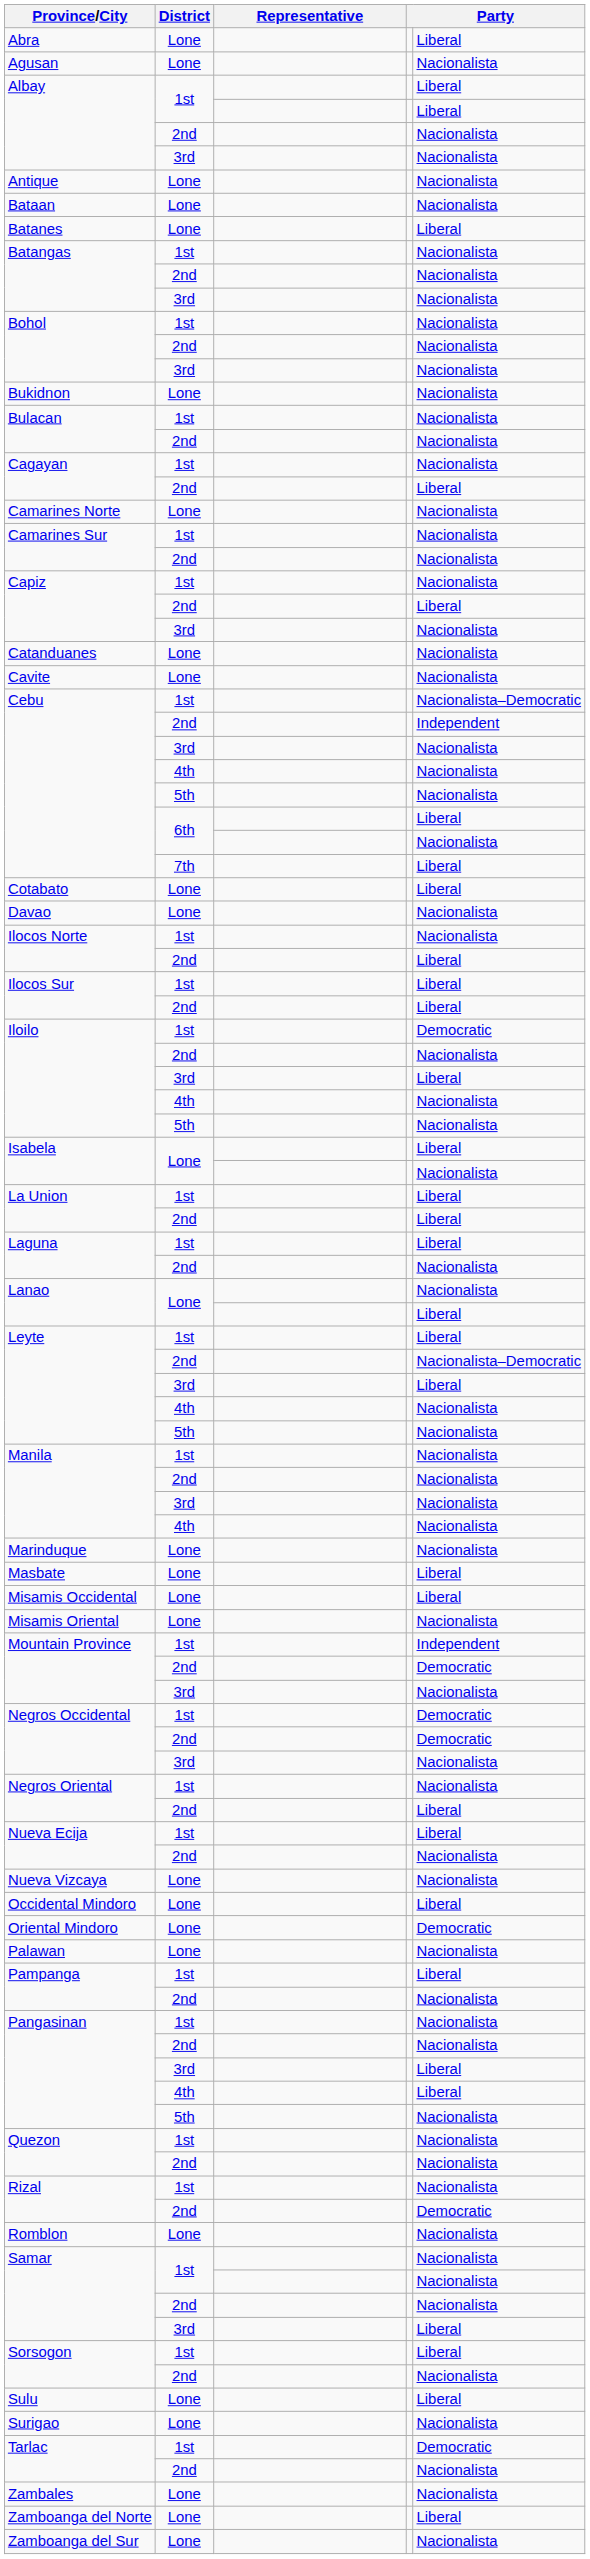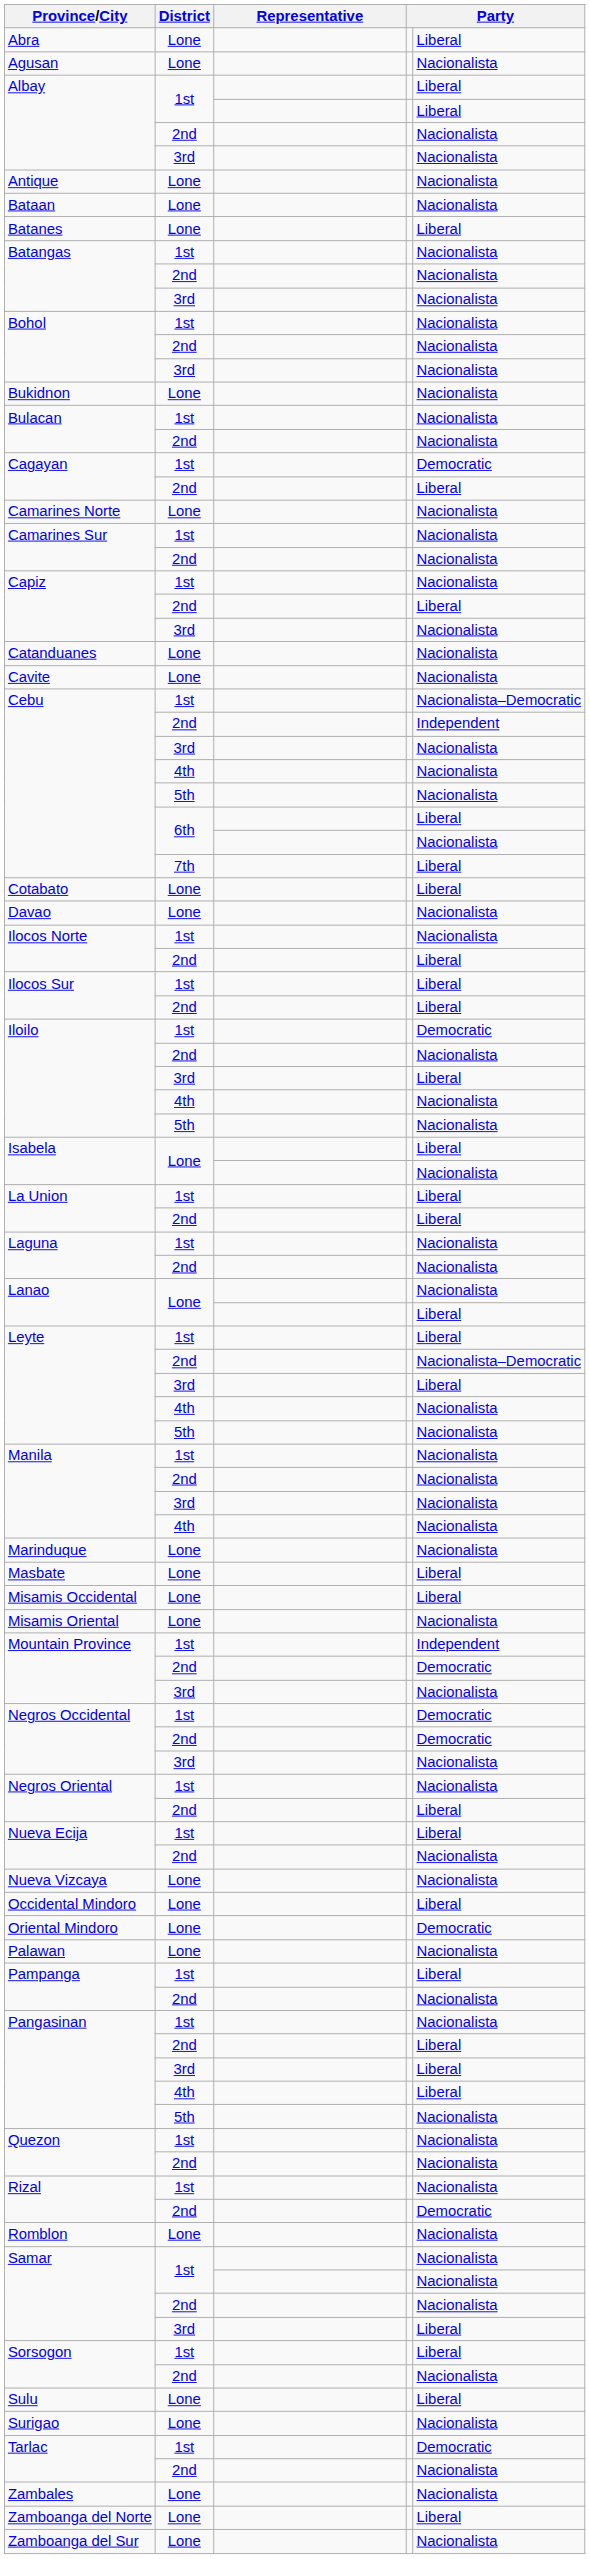(457, 464) Nacionalista -> (454, 464) Democratic
(439, 1243) Liberal -> (457, 1243) Nacionalista
(457, 2045) Nacionalista -> (439, 2045) Liberal
